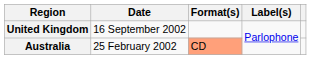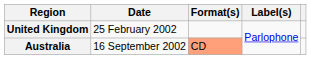(140, 29) 16 September 2002 -> (135, 29) 25 February 2002
(135, 46) 25 February 2002 -> (140, 46) 16 September 2002
